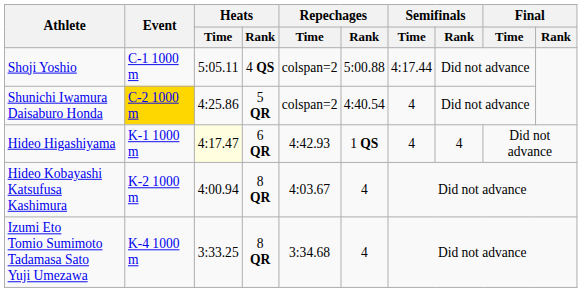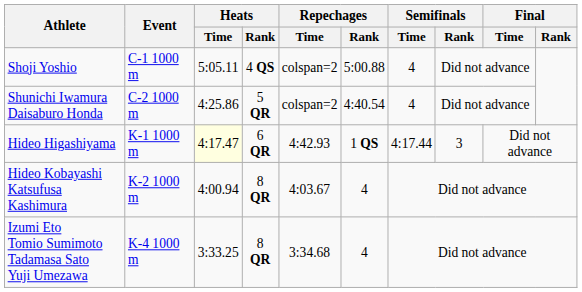(412, 67) 4:17.44 -> (412, 67) 4
(153, 105) gold background -> (153, 105) no background
(412, 144) 4 -> (412, 144) 4:17.44
(459, 144) 4 -> (459, 144) 3
